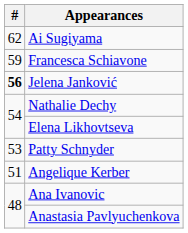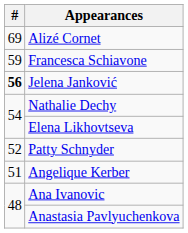+ row: (64, 38)
- row: (65, 38)
(15, 149) 53 -> (15, 149) 52
